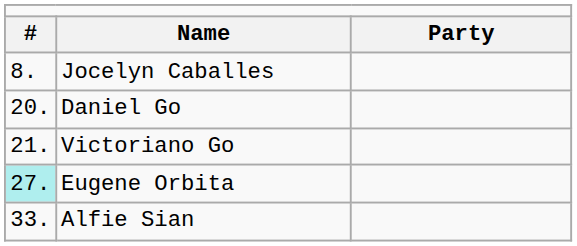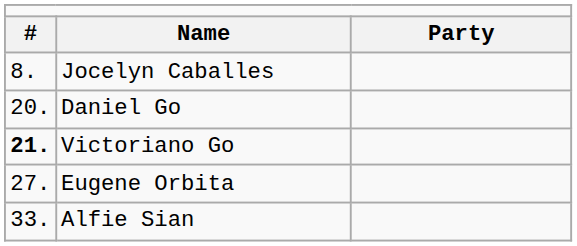(30, 146) normal -> (30, 146) bold
(30, 183) paleturquoise background -> (30, 183) no background
